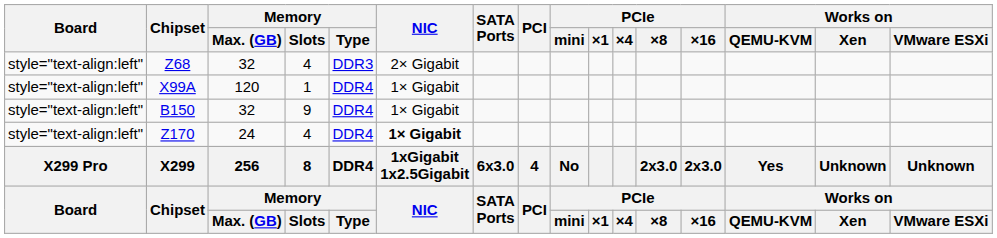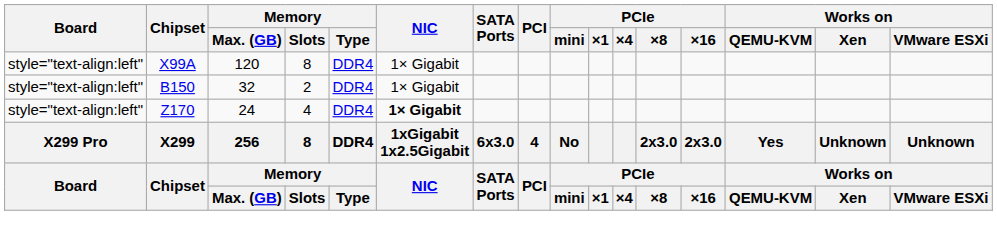- row: (177, 63)
(307, 87) 1 -> (307, 63) 8
(307, 110) 9 -> (307, 87) 2
